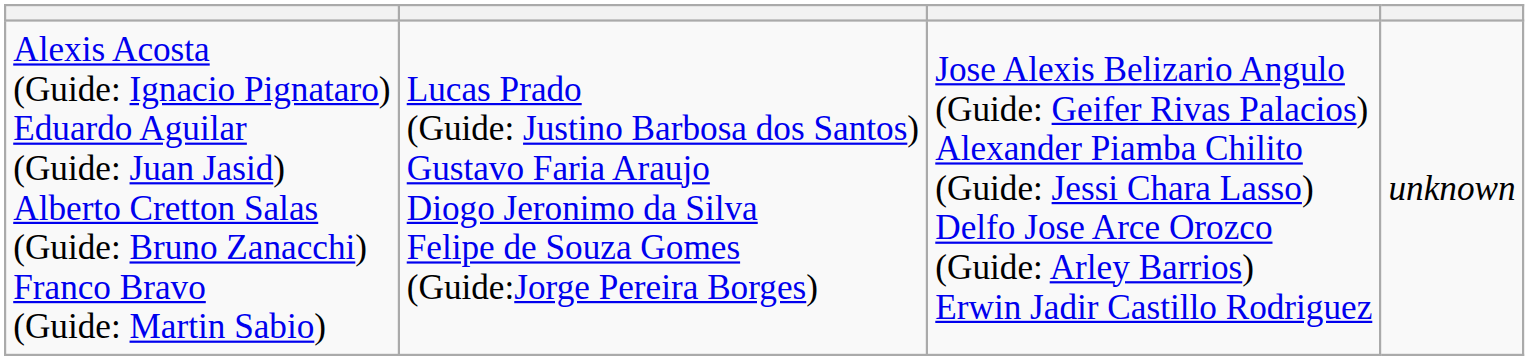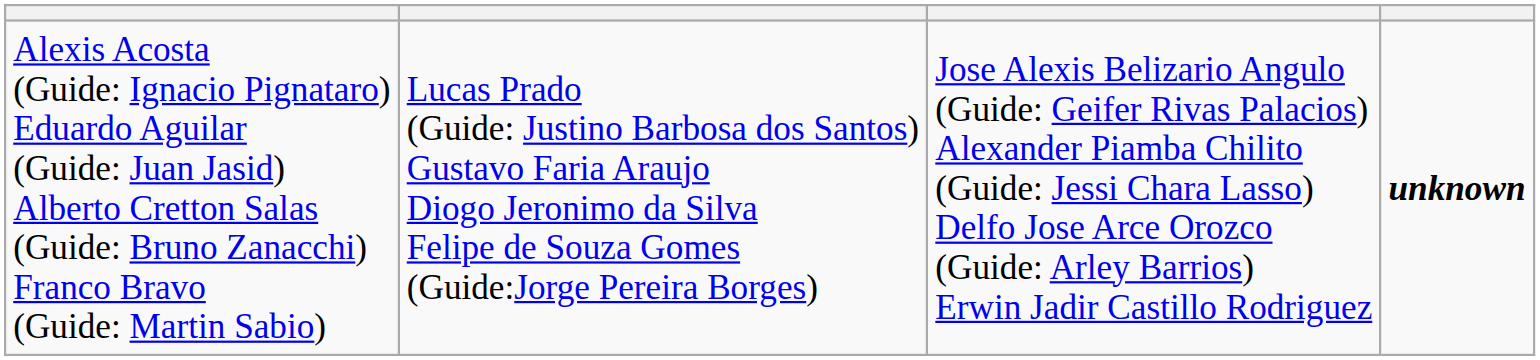(1452, 187) normal -> (1457, 187) bold
